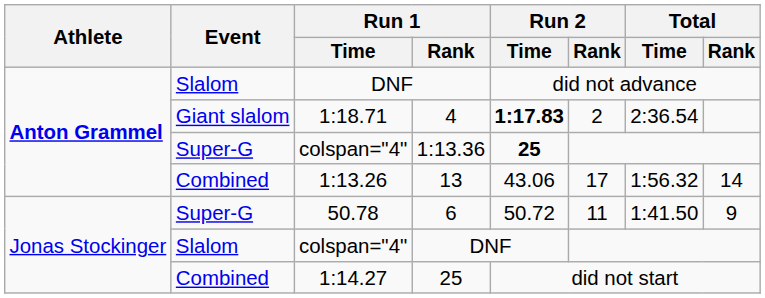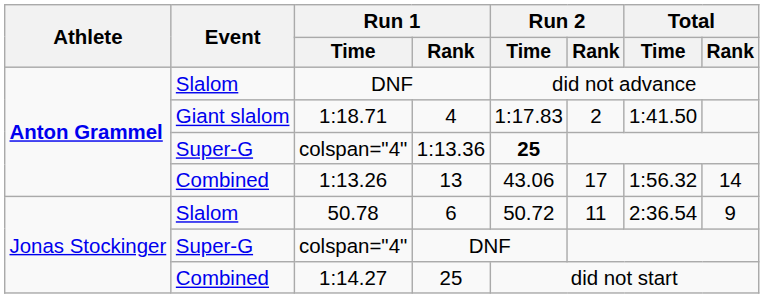(529, 116) bold -> (529, 116) normal
(664, 116) 2:36.54 -> (663, 116) 1:41.50
(214, 213) Super-G -> (207, 213) Slalom
(664, 213) 1:41.50 -> (663, 213) 2:36.54
(207, 246) Slalom -> (214, 246) Super-G
